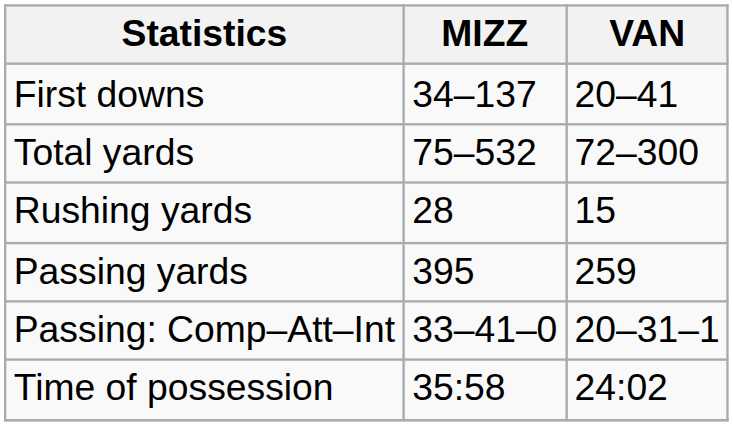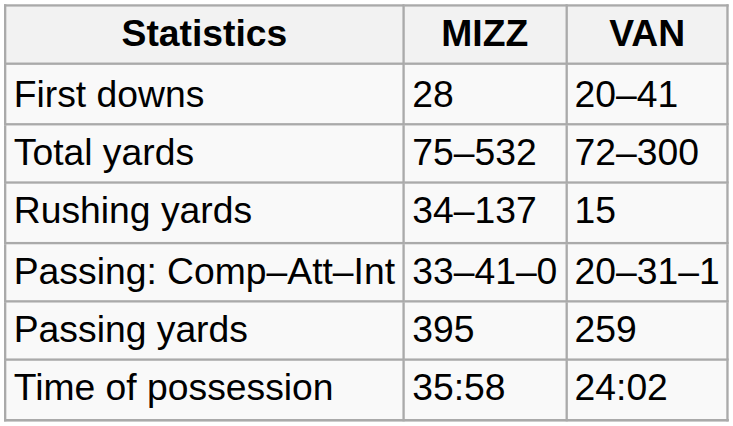(474, 93) 34–137 -> (433, 93) 28
(433, 211) 28 -> (474, 211) 34–137
rows swapped: (131, 270) <-> (204, 329)
